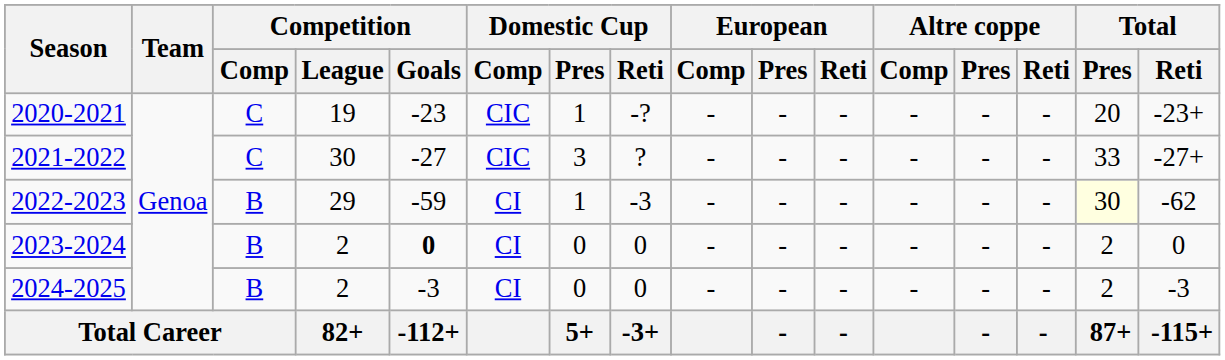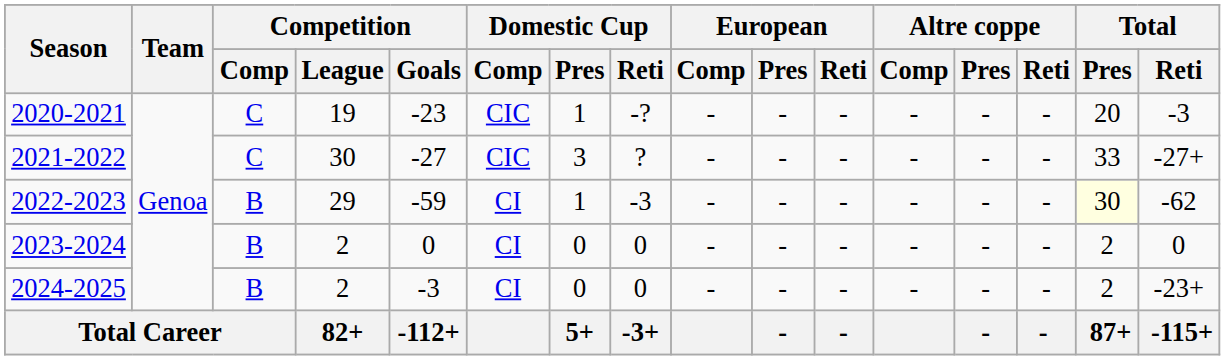(1179, 114) -23+ -> (1179, 114) -3
(429, 245) bold -> (429, 245) normal
(1179, 288) -3 -> (1179, 288) -23+
